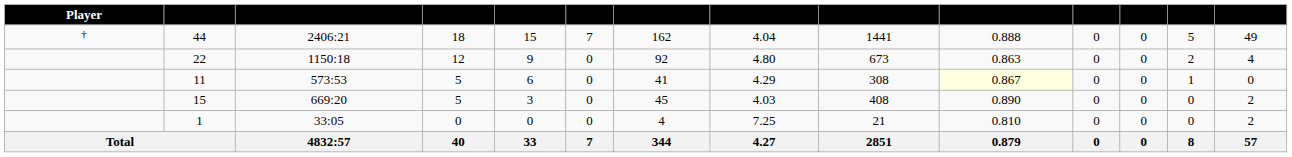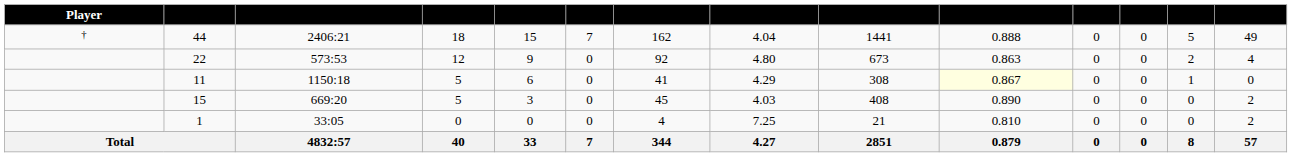(329, 59) 1150:18 -> (329, 59) 573:53
(329, 79) 573:53 -> (329, 79) 1150:18
